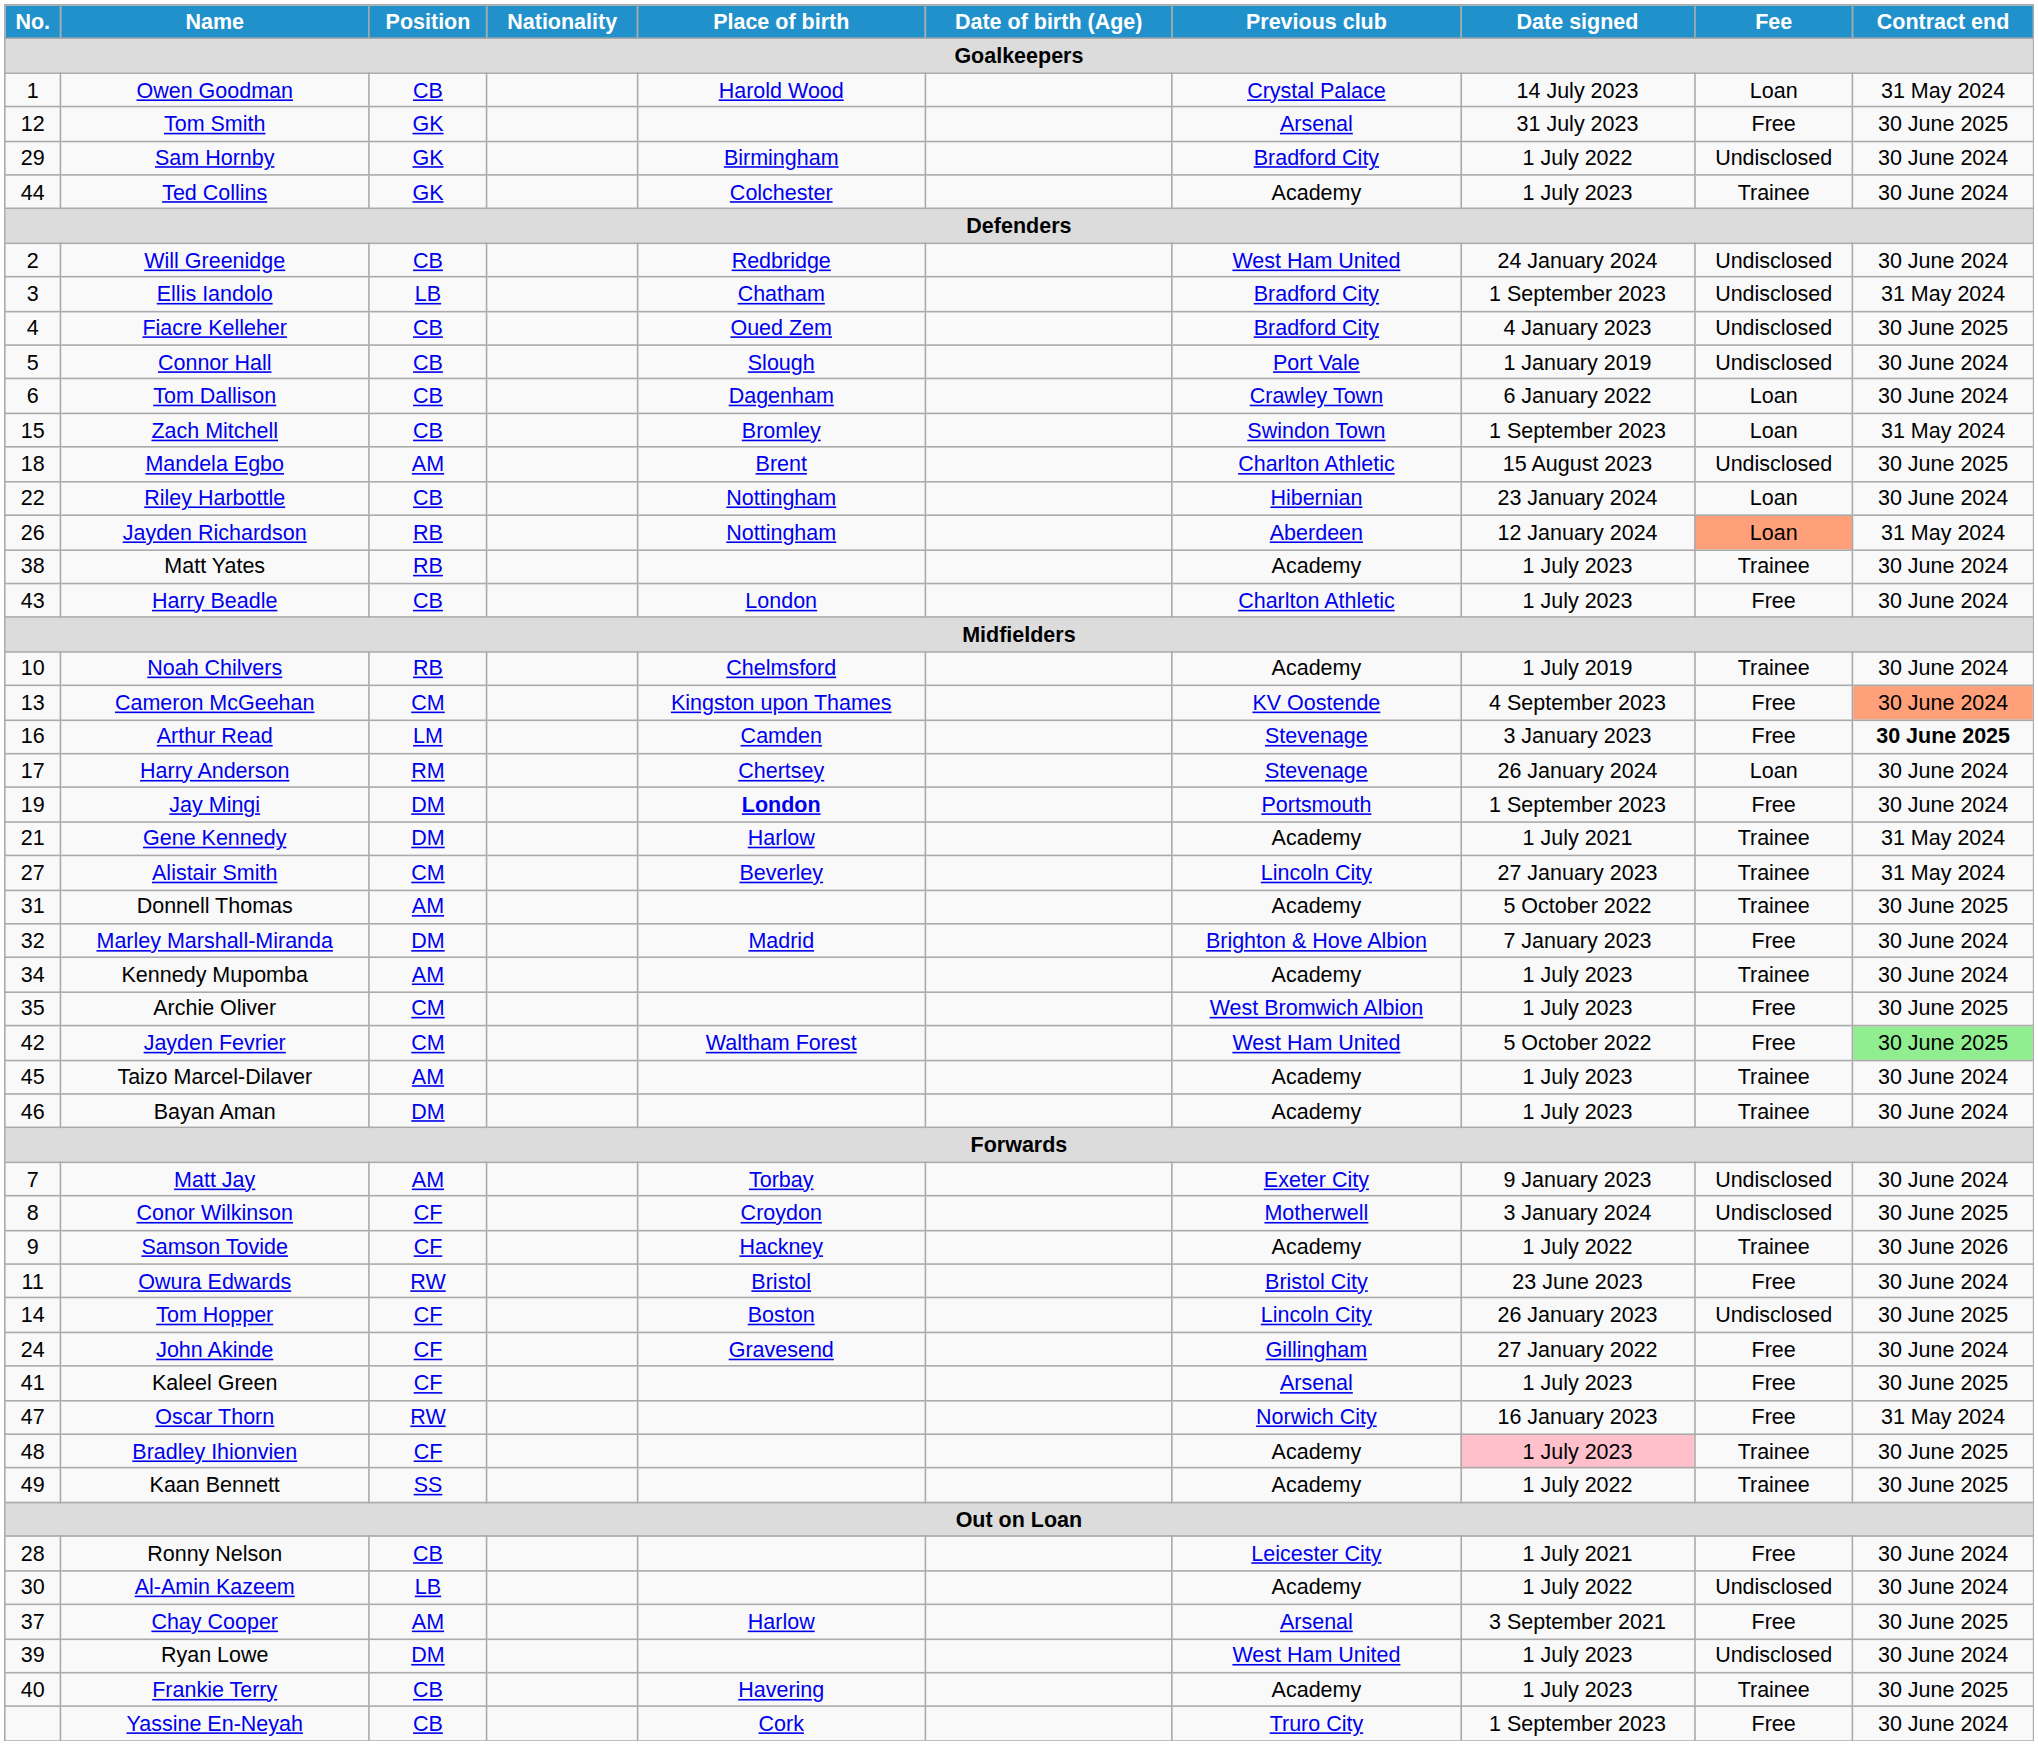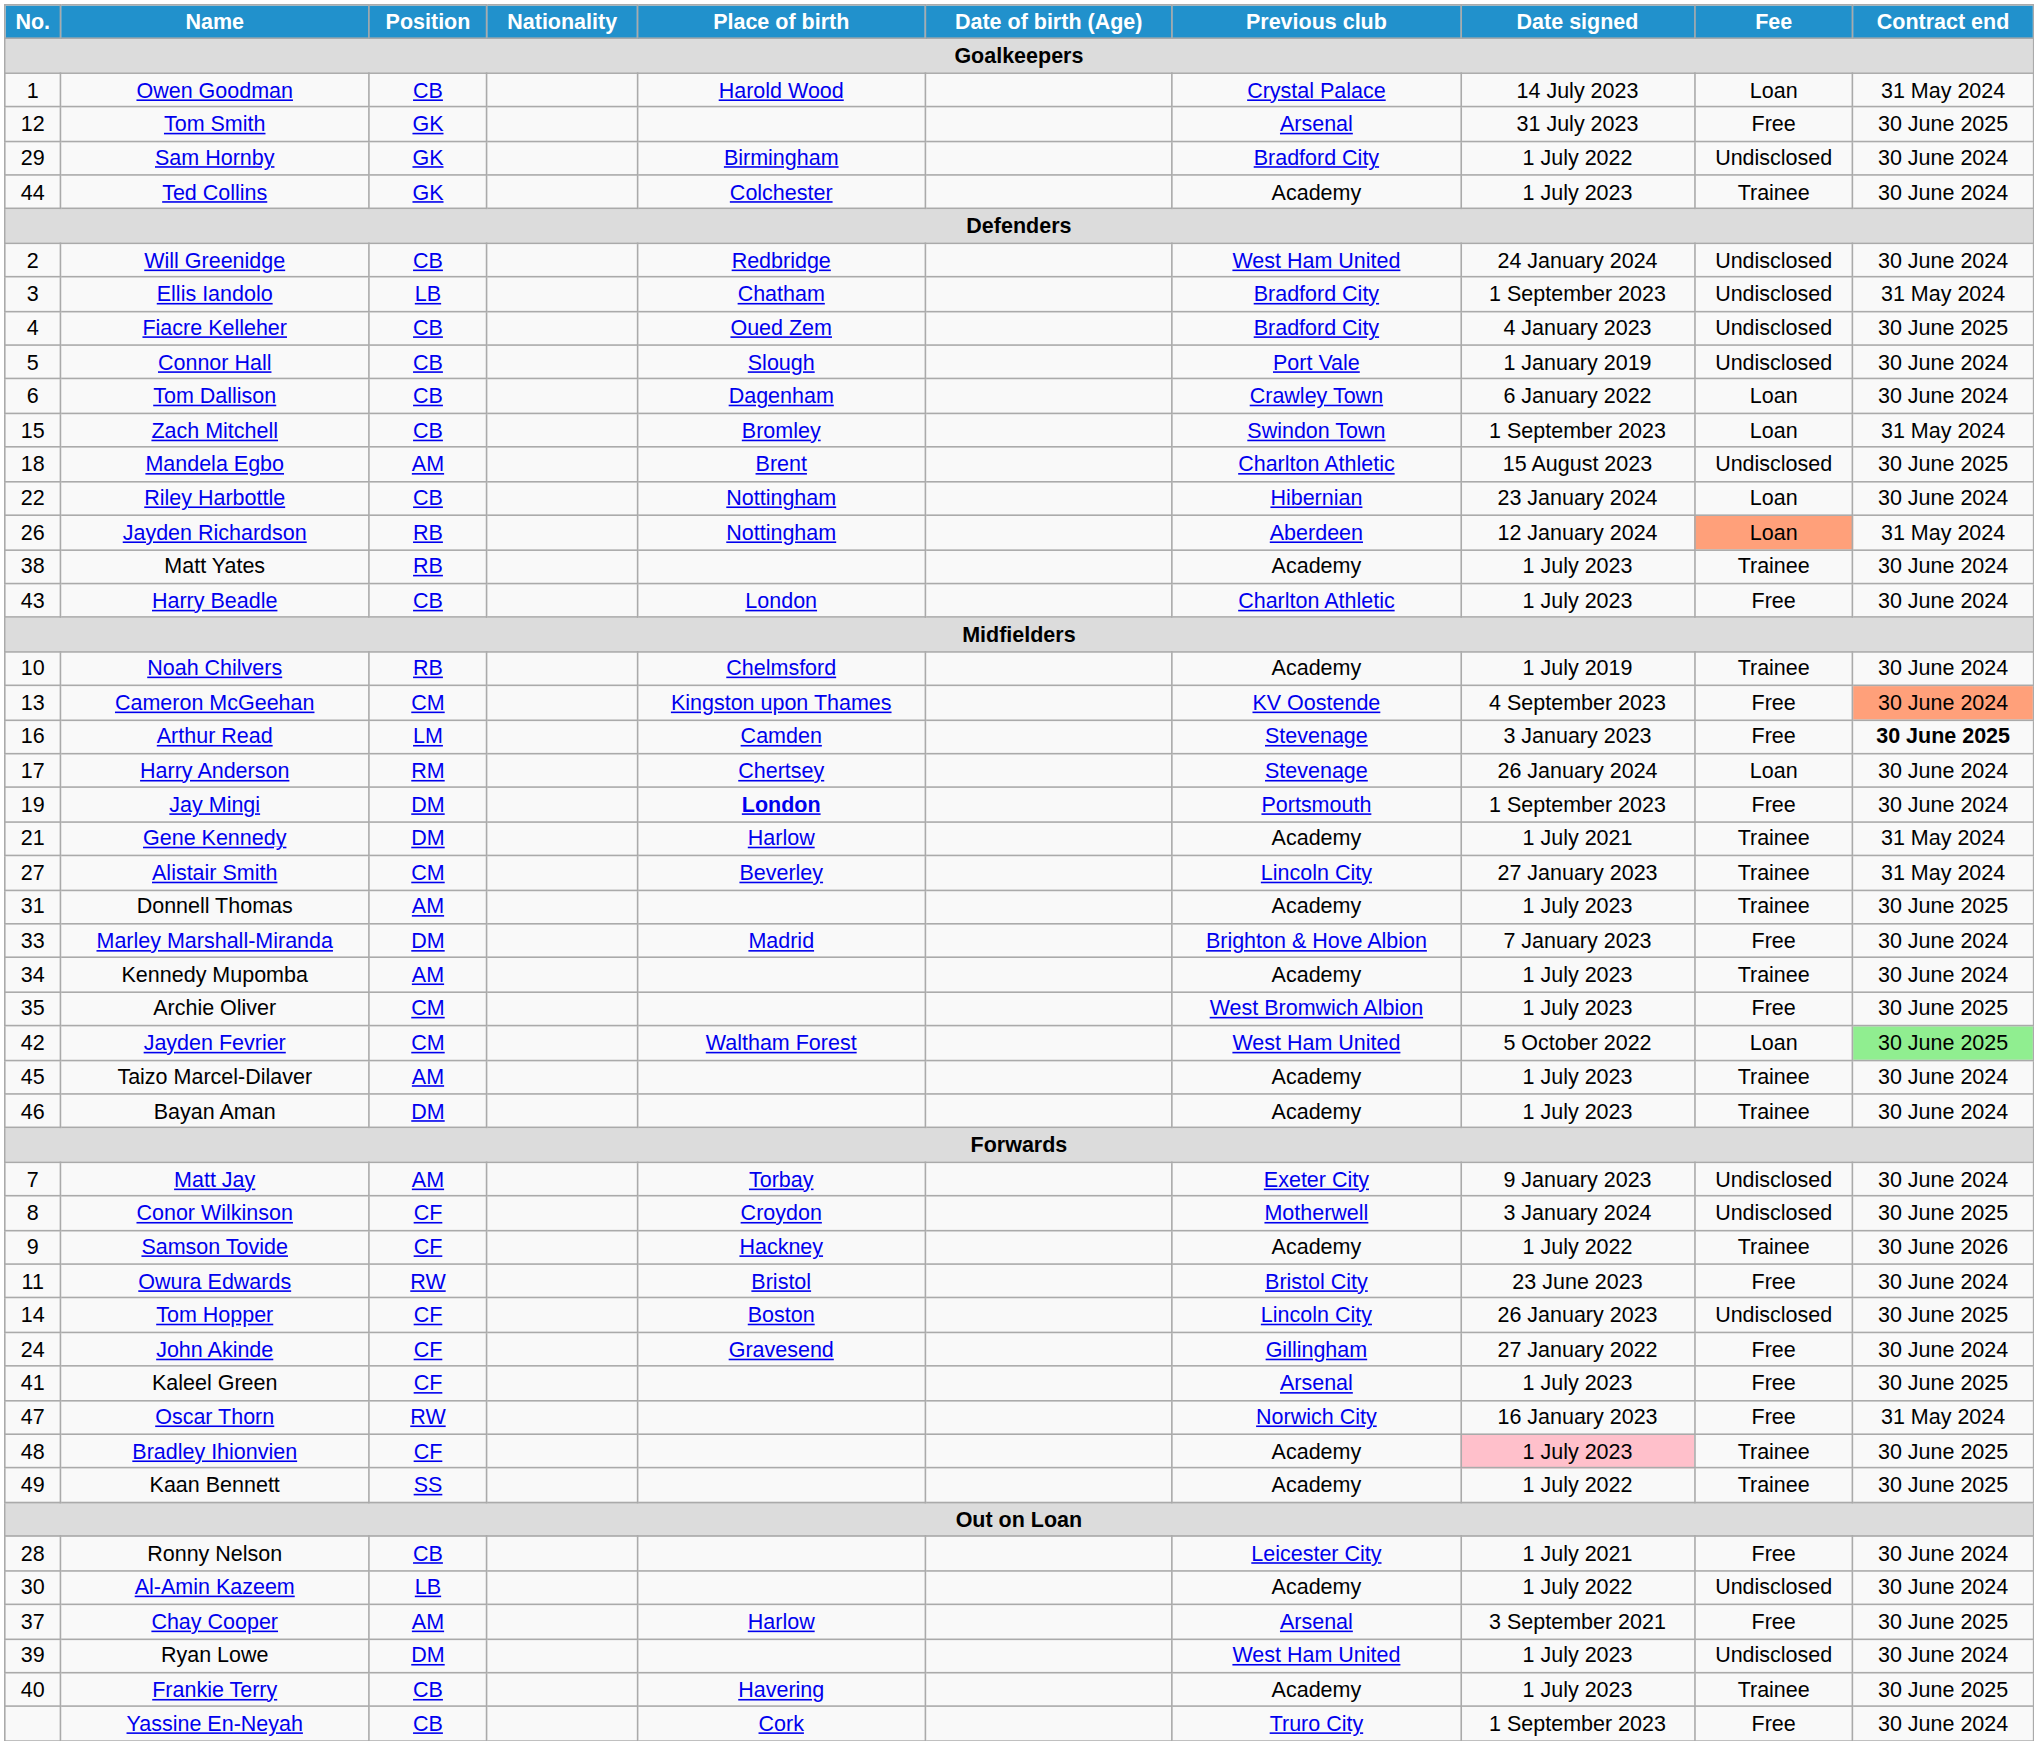(1577, 906) 5 October 2022 -> (1577, 906) 1 July 2023
(33, 940) 32 -> (33, 940) 33
(1774, 1042) Free -> (1774, 1042) Loan
